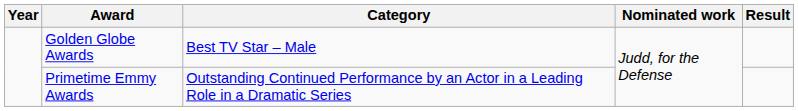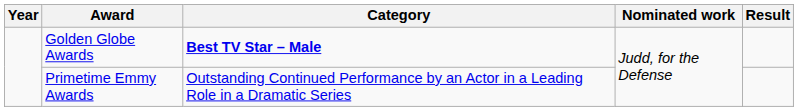(251, 47) normal -> (254, 47) bold
